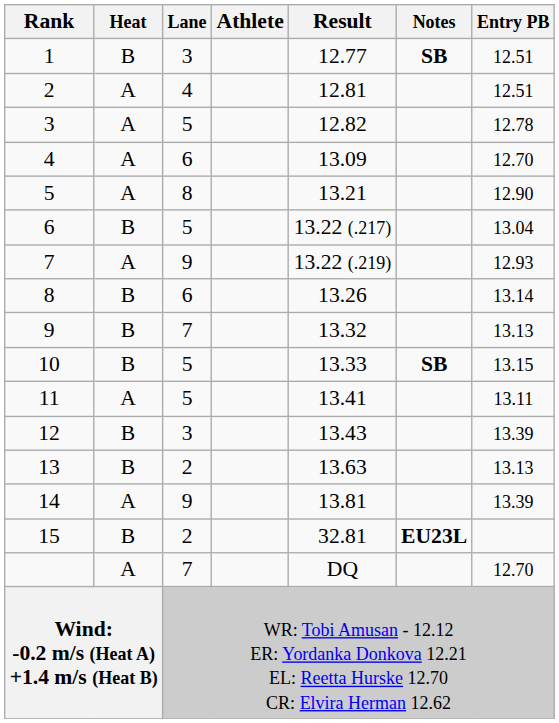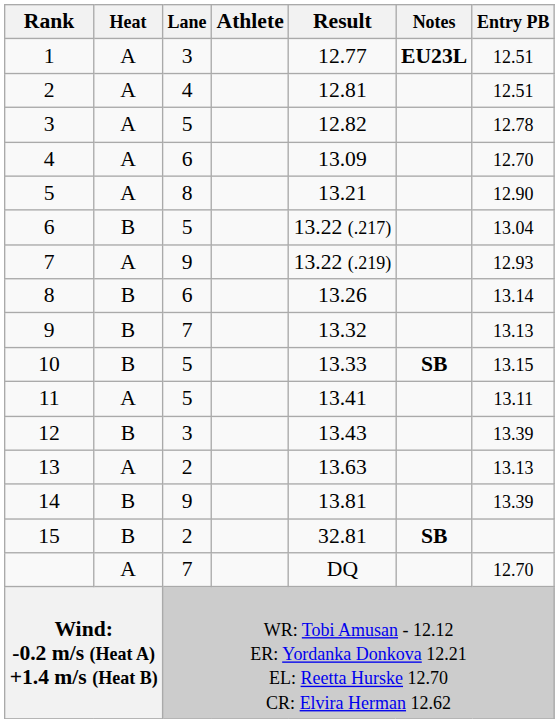(128, 55) B -> (128, 55) A
(434, 55) SB -> (434, 55) EU23L
(128, 466) B -> (128, 466) A
(128, 501) A -> (128, 501) B
(434, 535) EU23L -> (434, 535) SB
